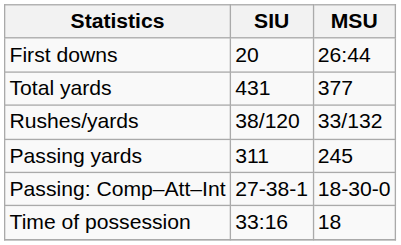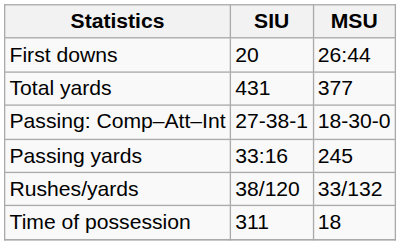rows swapped: (74, 121) <-> (118, 188)
(252, 155) 311 -> (262, 155) 33:16
(262, 222) 33:16 -> (252, 222) 311
